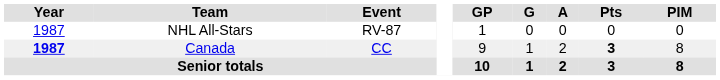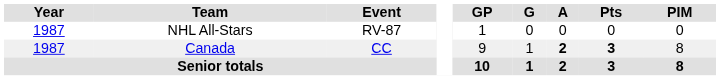(49, 48) bold -> (49, 48) normal
(563, 48) normal -> (563, 48) bold
